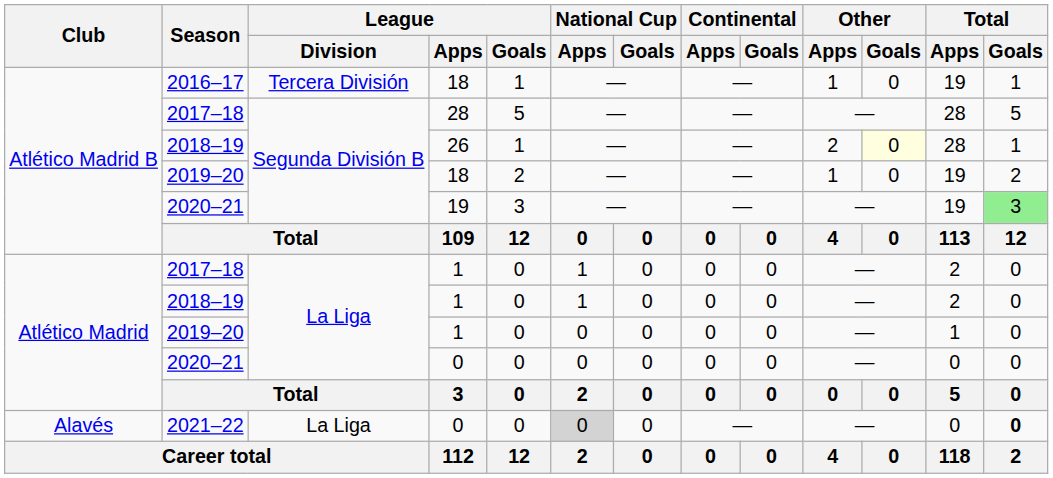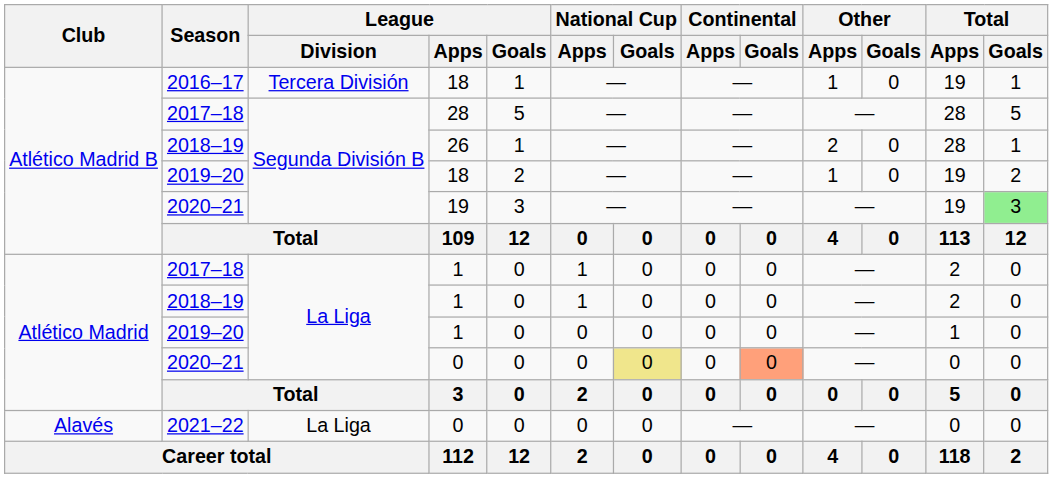(894, 144) lightyellow background -> (894, 144) no background
(647, 363) no background -> (647, 363) khaki background
(772, 363) no background -> (772, 363) lightsalmon background
(582, 425) lightgrey background -> (582, 425) no background
(1016, 425) bold -> (1016, 425) normal
